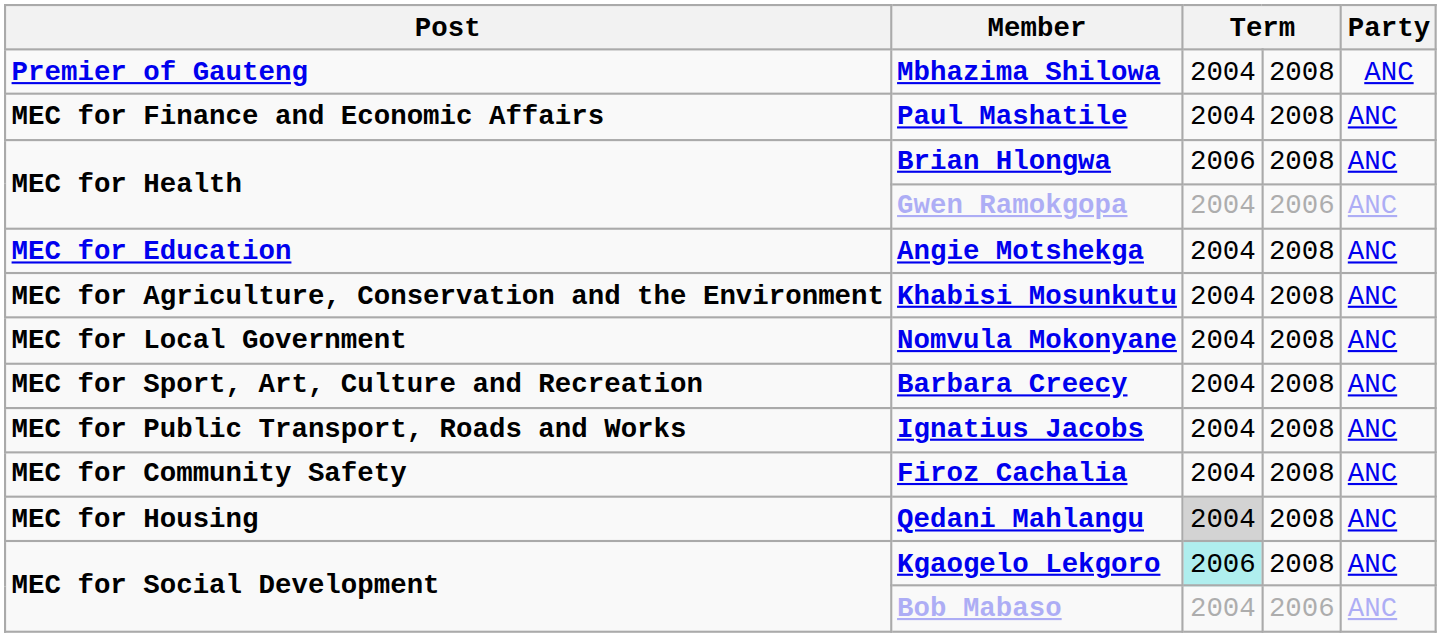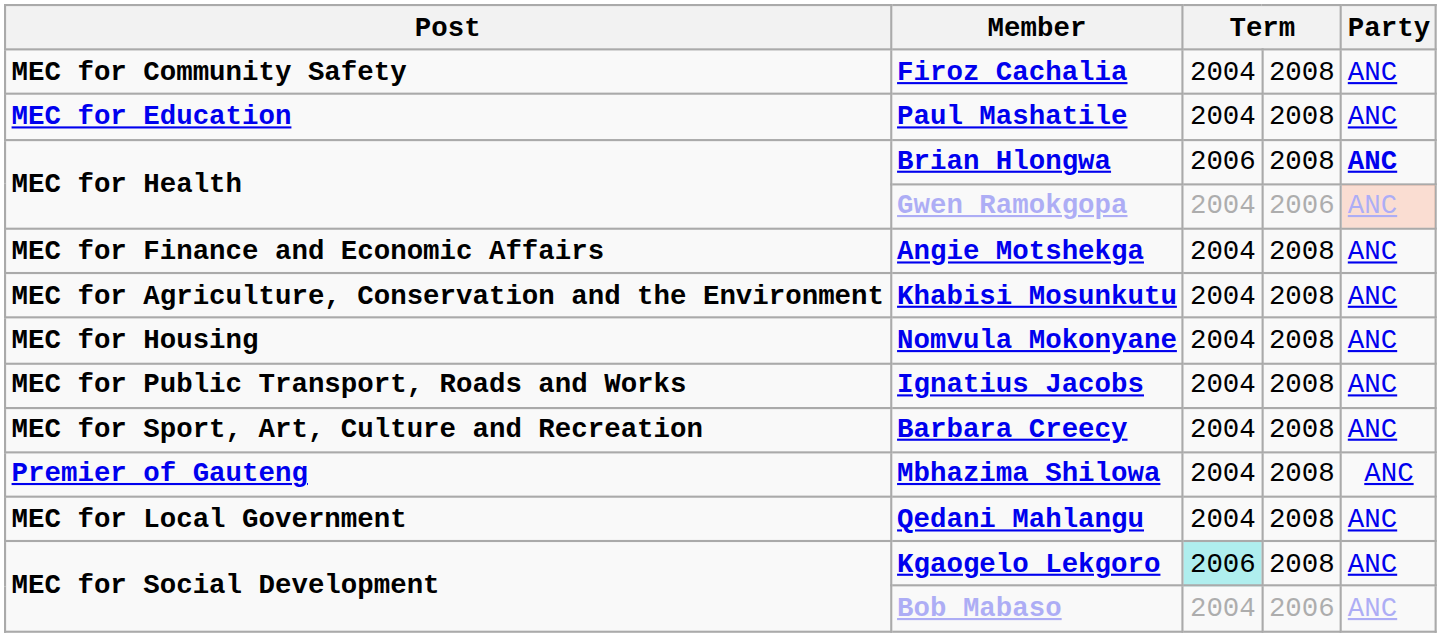rows swapped: (1029, 72) <-> (1012, 474)
(308, 117) MEC for Finance and Economic Affairs -> (152, 117) MEC for Education
(1372, 162) normal -> (1372, 162) bold
(1372, 206) no background -> (1372, 206) lightsalmon background
(152, 251) MEC for Education -> (308, 251) MEC for Finance and Economic Affairs
(209, 340) MEC for Local Government -> (135, 340) MEC for Housing
rows swapped: (1021, 430) <-> (1012, 385)
(135, 519) MEC for Housing -> (209, 519) MEC for Local Government
(1223, 519) lightgrey background -> (1223, 519) no background
